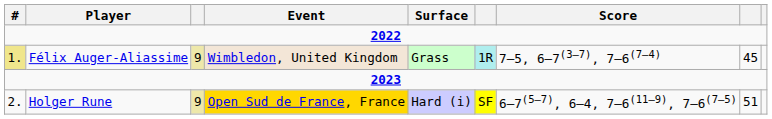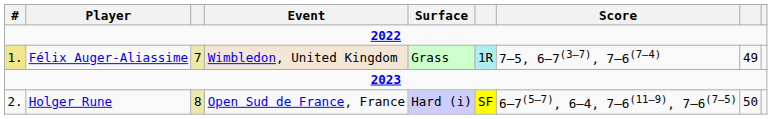(198, 57) 9 -> (198, 57) 7
(751, 57) 45 -> (751, 57) 49
(198, 102) 9 -> (198, 102) 8
(306, 102) gold background -> (306, 102) no background
(751, 102) 51 -> (751, 102) 50
